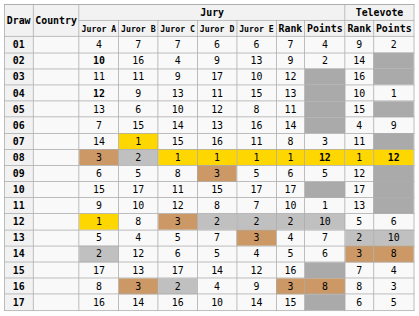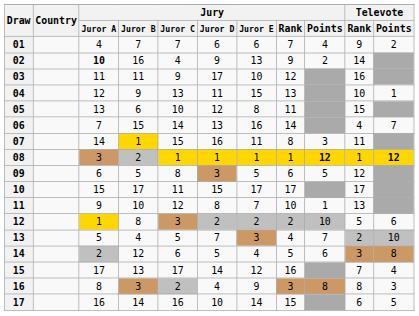(99, 93) bold -> (99, 93) normal
(394, 125) 9 -> (394, 125) 7
